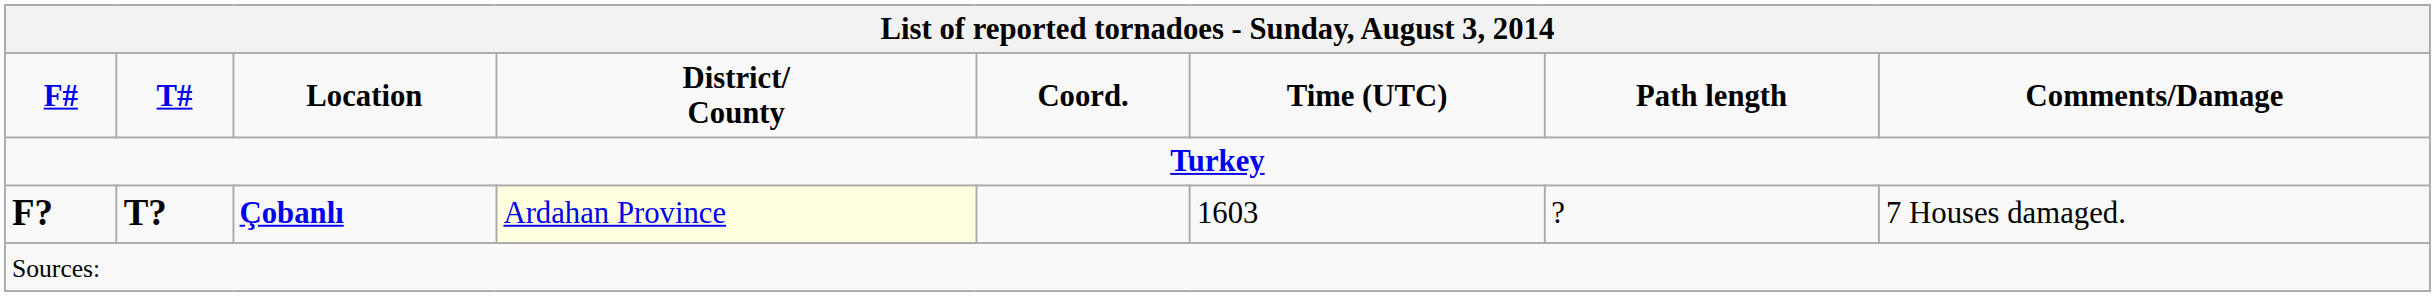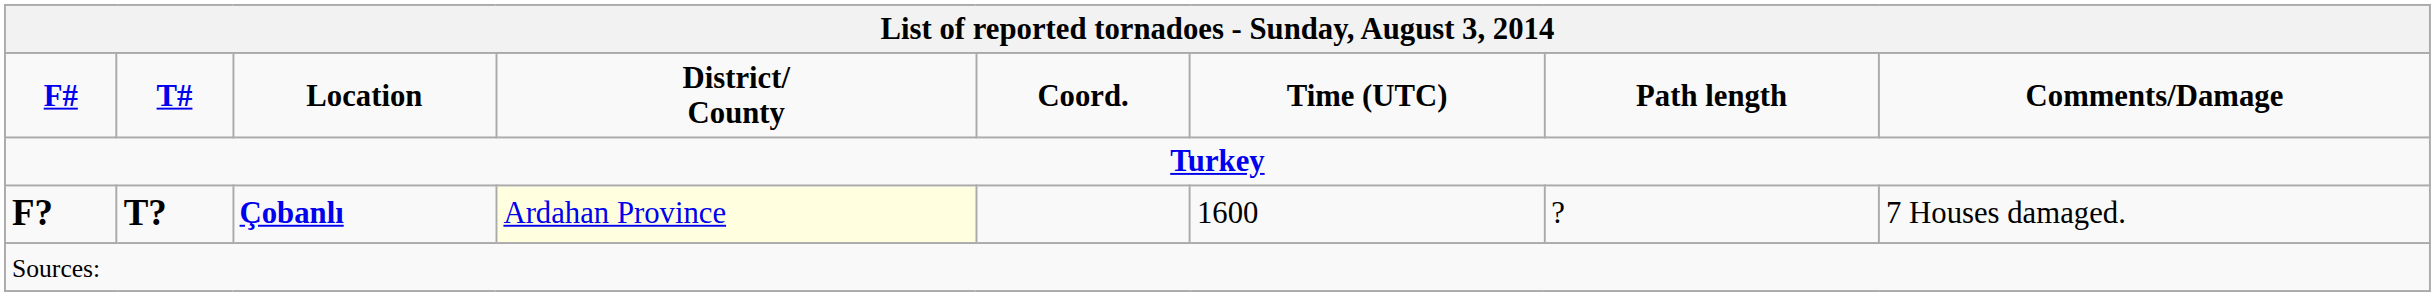(1228, 213) 1603 -> (1228, 213) 1600
